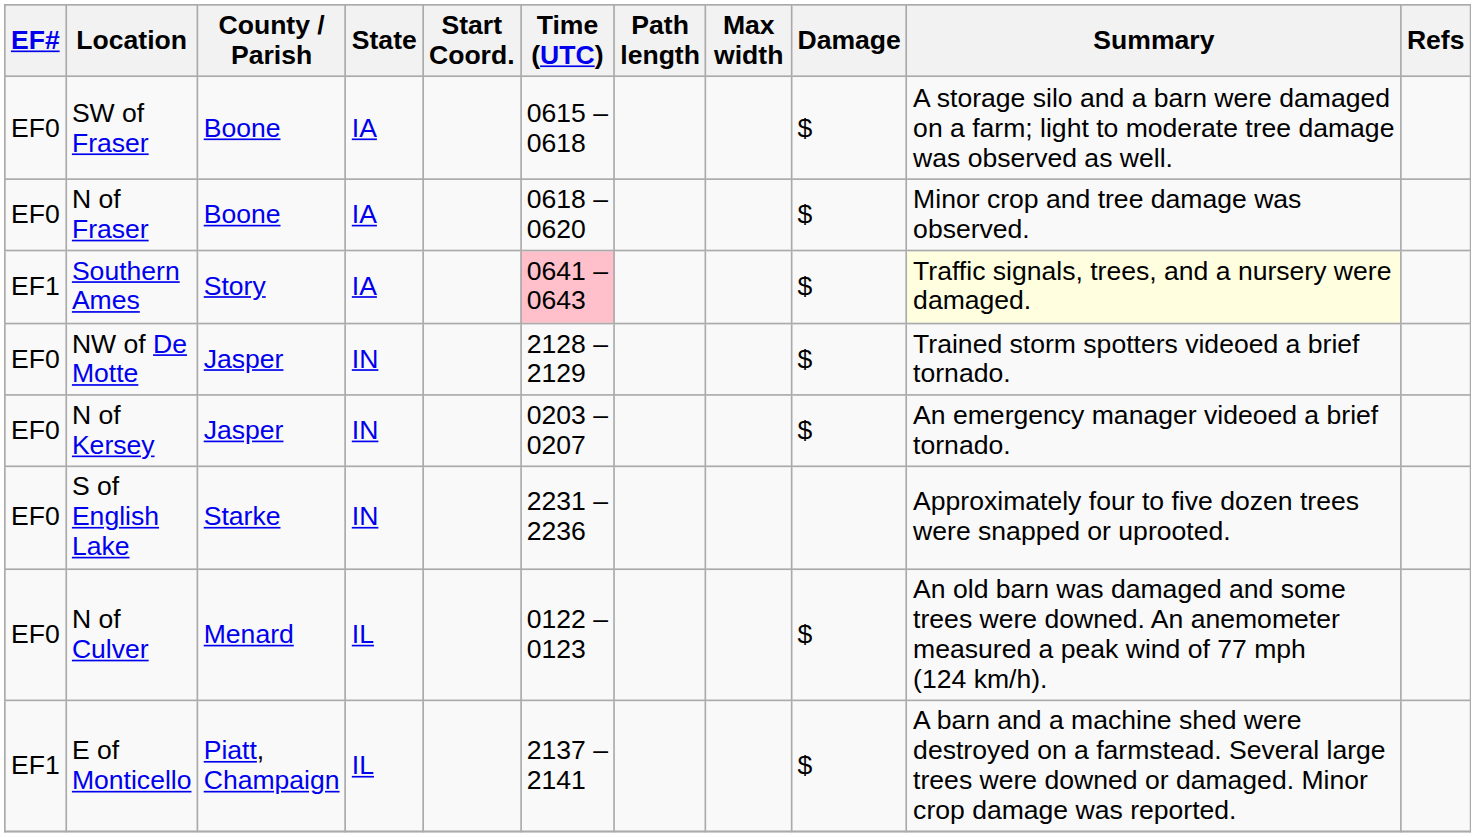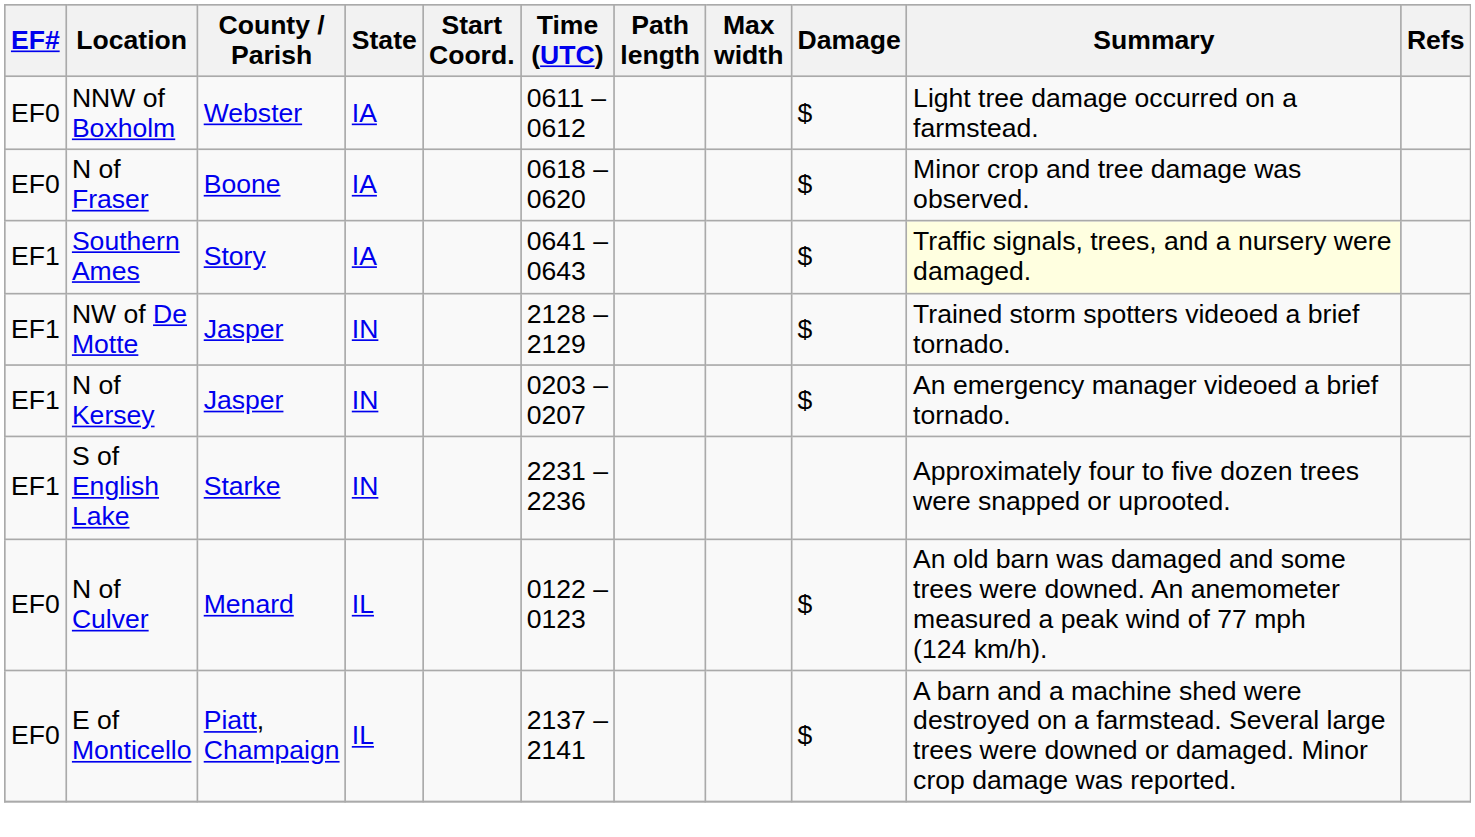+ row: (124, 112)
- row: (110, 127)
(567, 286) pink background -> (567, 256) no background
(35, 358) EF0 -> (35, 328) EF1
(35, 430) EF0 -> (35, 400) EF1
(35, 517) EF0 -> (35, 487) EF1
(35, 765) EF1 -> (35, 736) EF0
